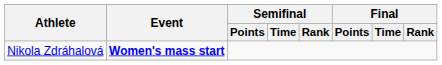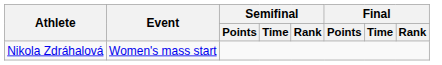(167, 51) bold -> (163, 51) normal
